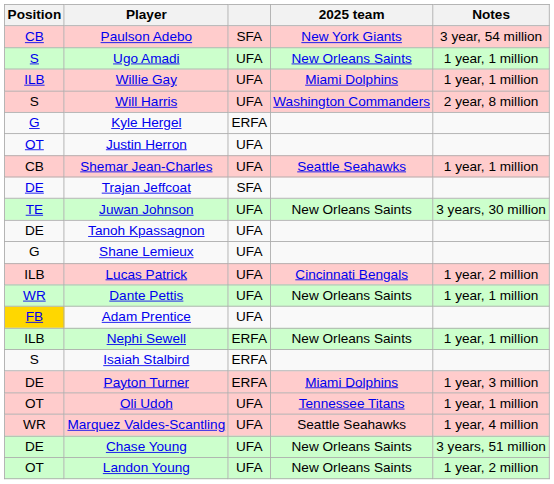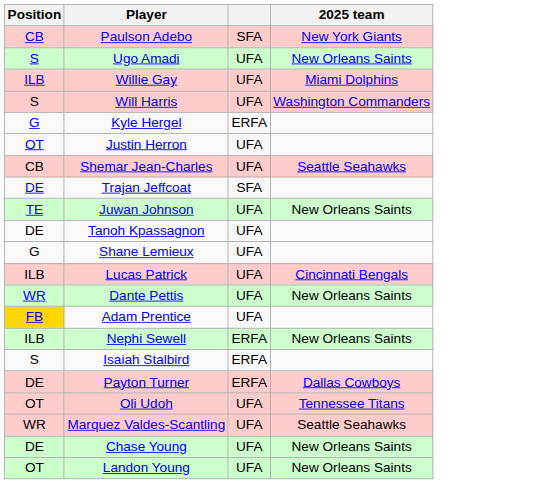- column: (491, 15)
(352, 381) Miami Dolphins -> (352, 381) Dallas Cowboys
